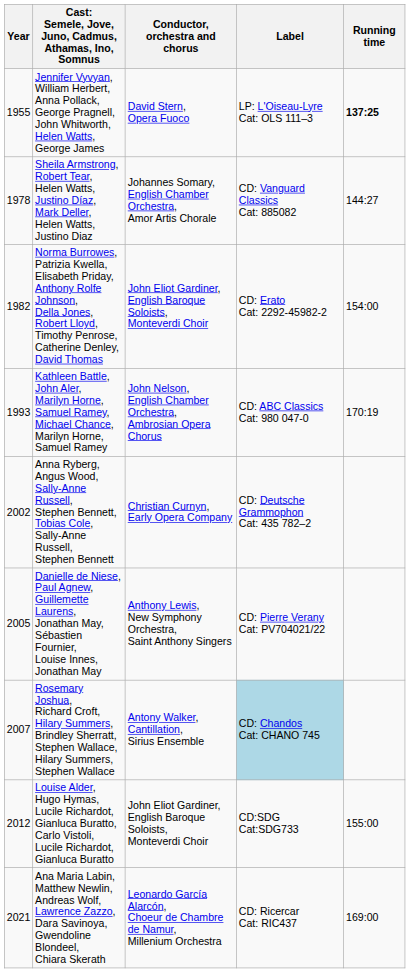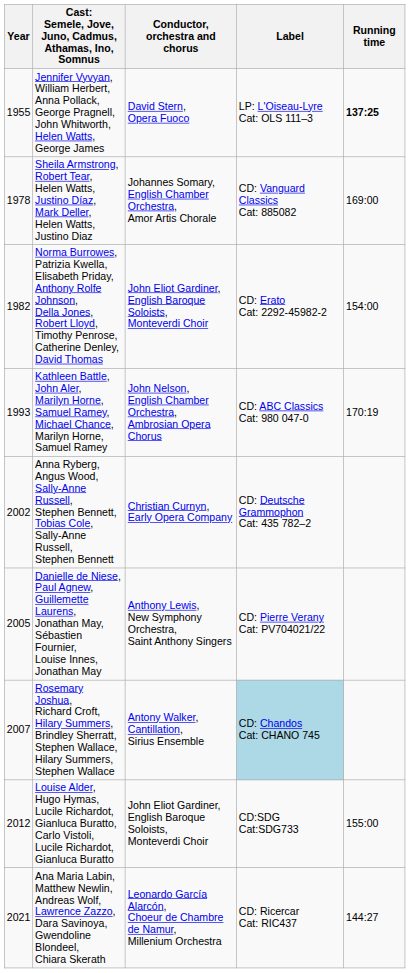(362, 200) 144:27 -> (362, 200) 169:00
(362, 917) 169:00 -> (362, 917) 144:27
